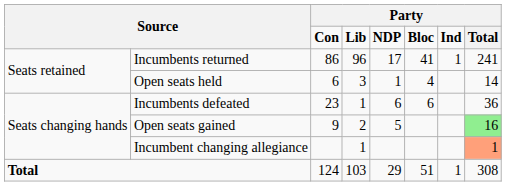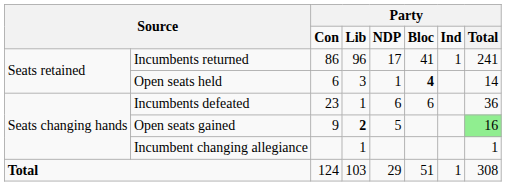(431, 81) normal -> (431, 81) bold
(363, 125) normal -> (363, 125) bold
(495, 147) lightsalmon background -> (495, 147) no background
